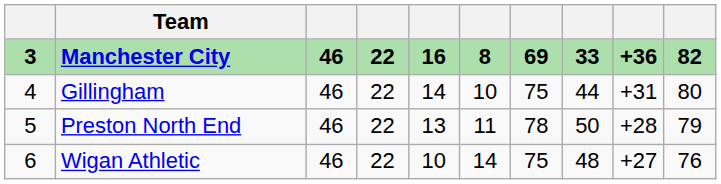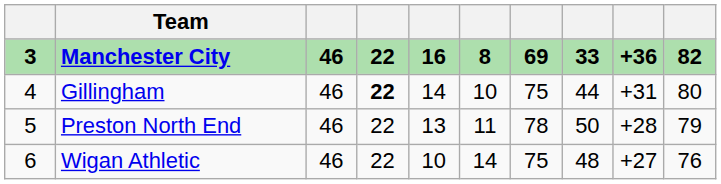(383, 91) normal -> (383, 91) bold
